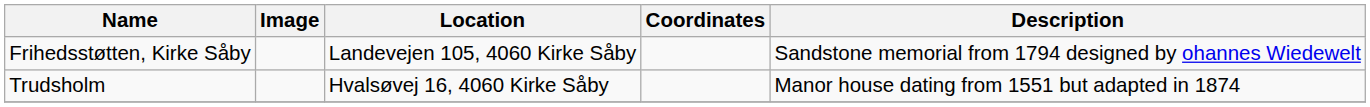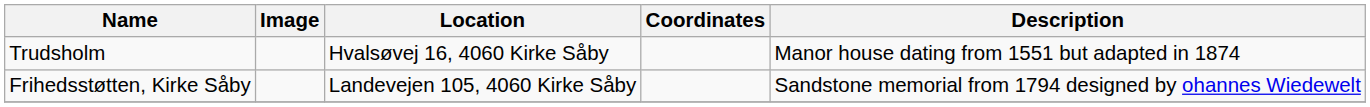rows swapped: (130, 53) <-> (57, 85)
